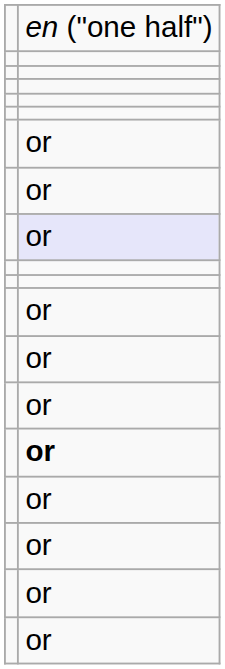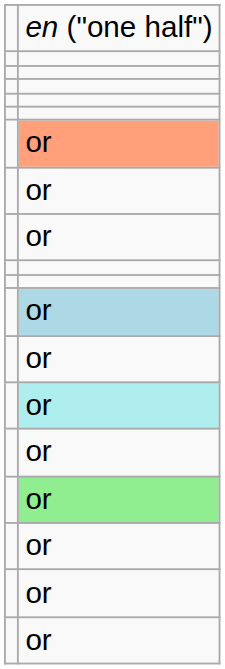(39, 143) no background -> (39, 143) lightsalmon background
(39, 237) lavender background -> (39, 237) no background
(39, 311) no background -> (39, 311) lightblue background
(39, 405) no background -> (39, 405) paleturquoise background
(40, 452) bold -> (39, 452) normal
(39, 499) no background -> (39, 499) lightgreen background
